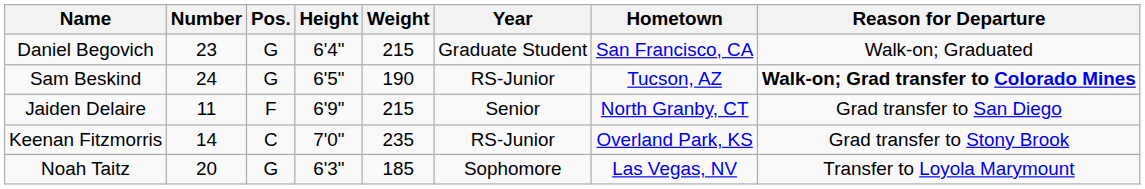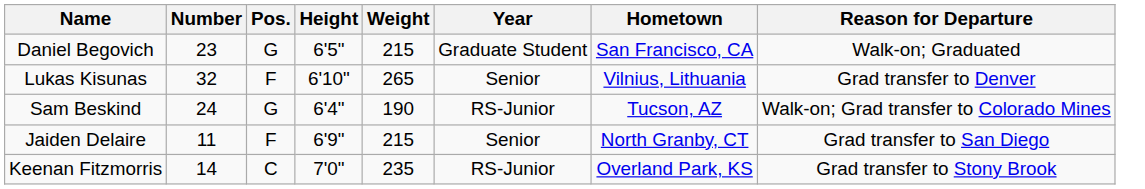(329, 49) 6'4" -> (329, 49) 6'5"
+ row: (86, 79)
(329, 79) 6'5" -> (329, 109) 6'4"
(949, 79) bold -> (936, 109) normal
- row: (86, 169)
